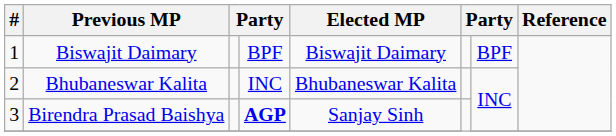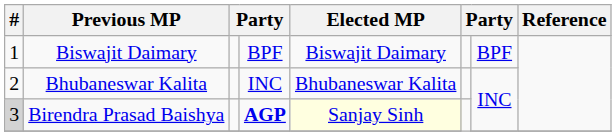(14, 114) no background -> (14, 114) lightgrey background
(376, 114) no background -> (376, 114) lightyellow background
